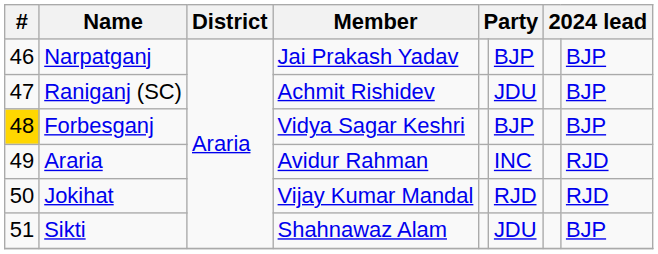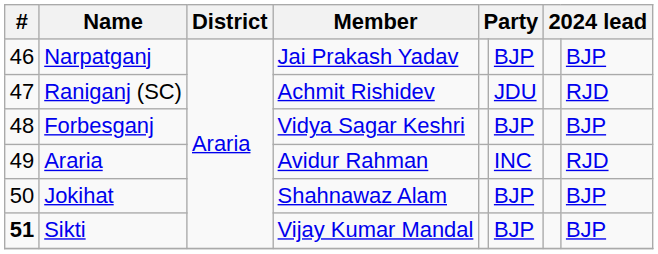(586, 91) BJP -> (587, 91) RJD
(22, 126) gold background -> (22, 126) no background
(375, 195) Vijay Kumar Mandal -> (362, 195) Shahnawaz Alam
(515, 195) RJD -> (514, 195) BJP
(587, 195) RJD -> (586, 195) BJP
(22, 230) normal -> (22, 230) bold
(362, 230) Shahnawaz Alam -> (375, 230) Vijay Kumar Mandal
(515, 230) JDU -> (514, 230) BJP
